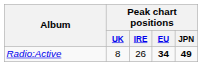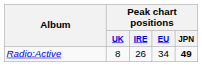(163, 54) bold -> (163, 54) normal
